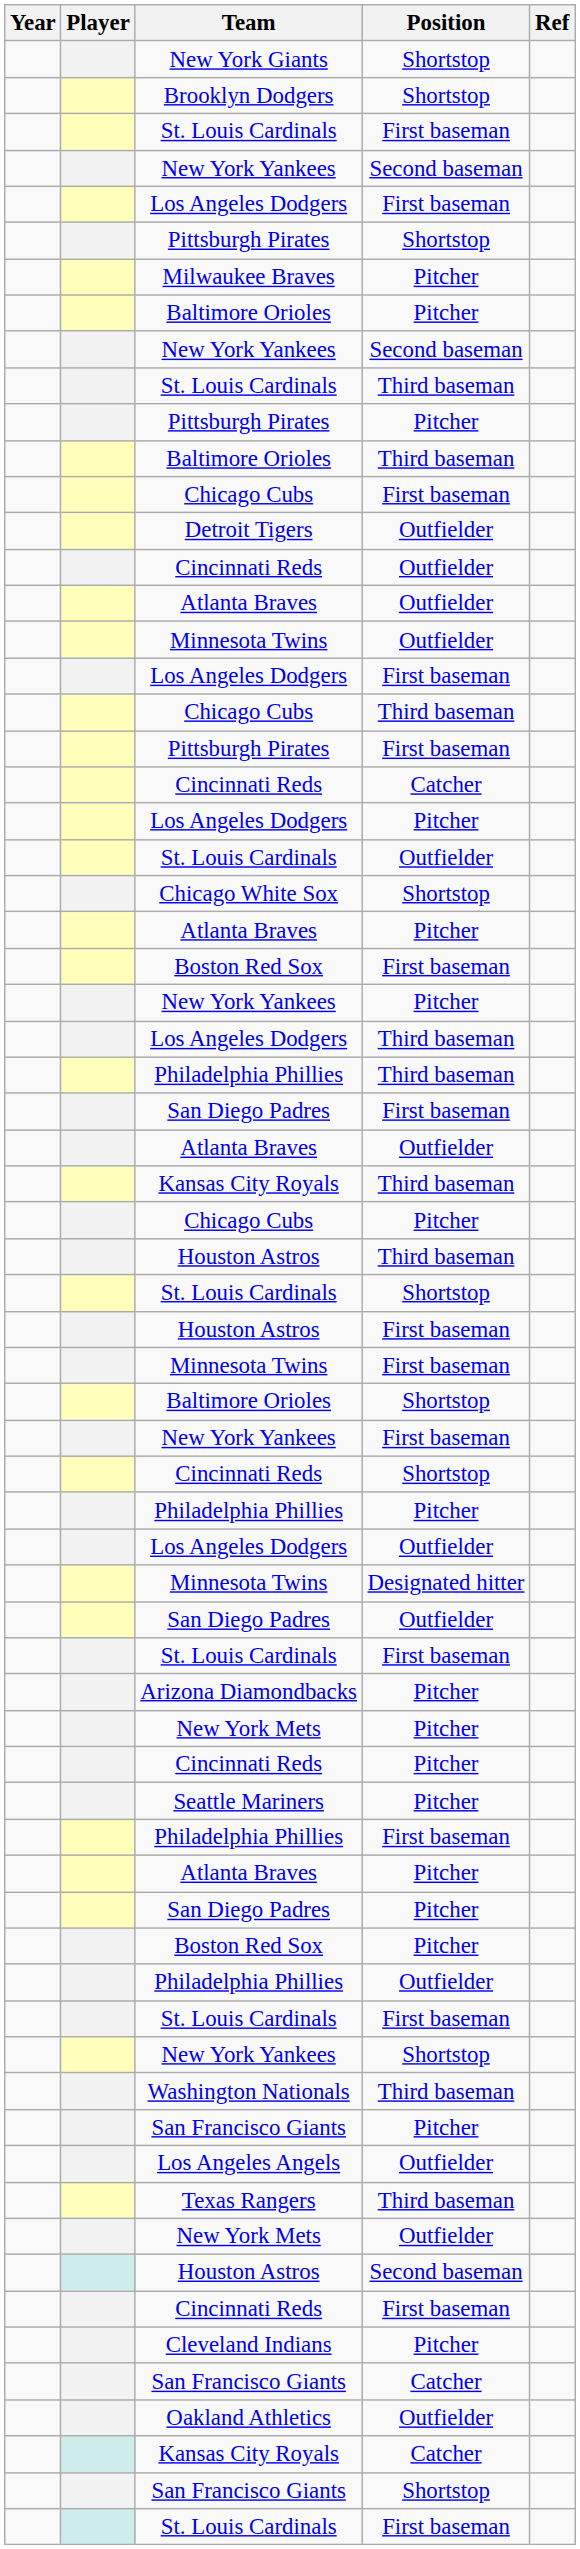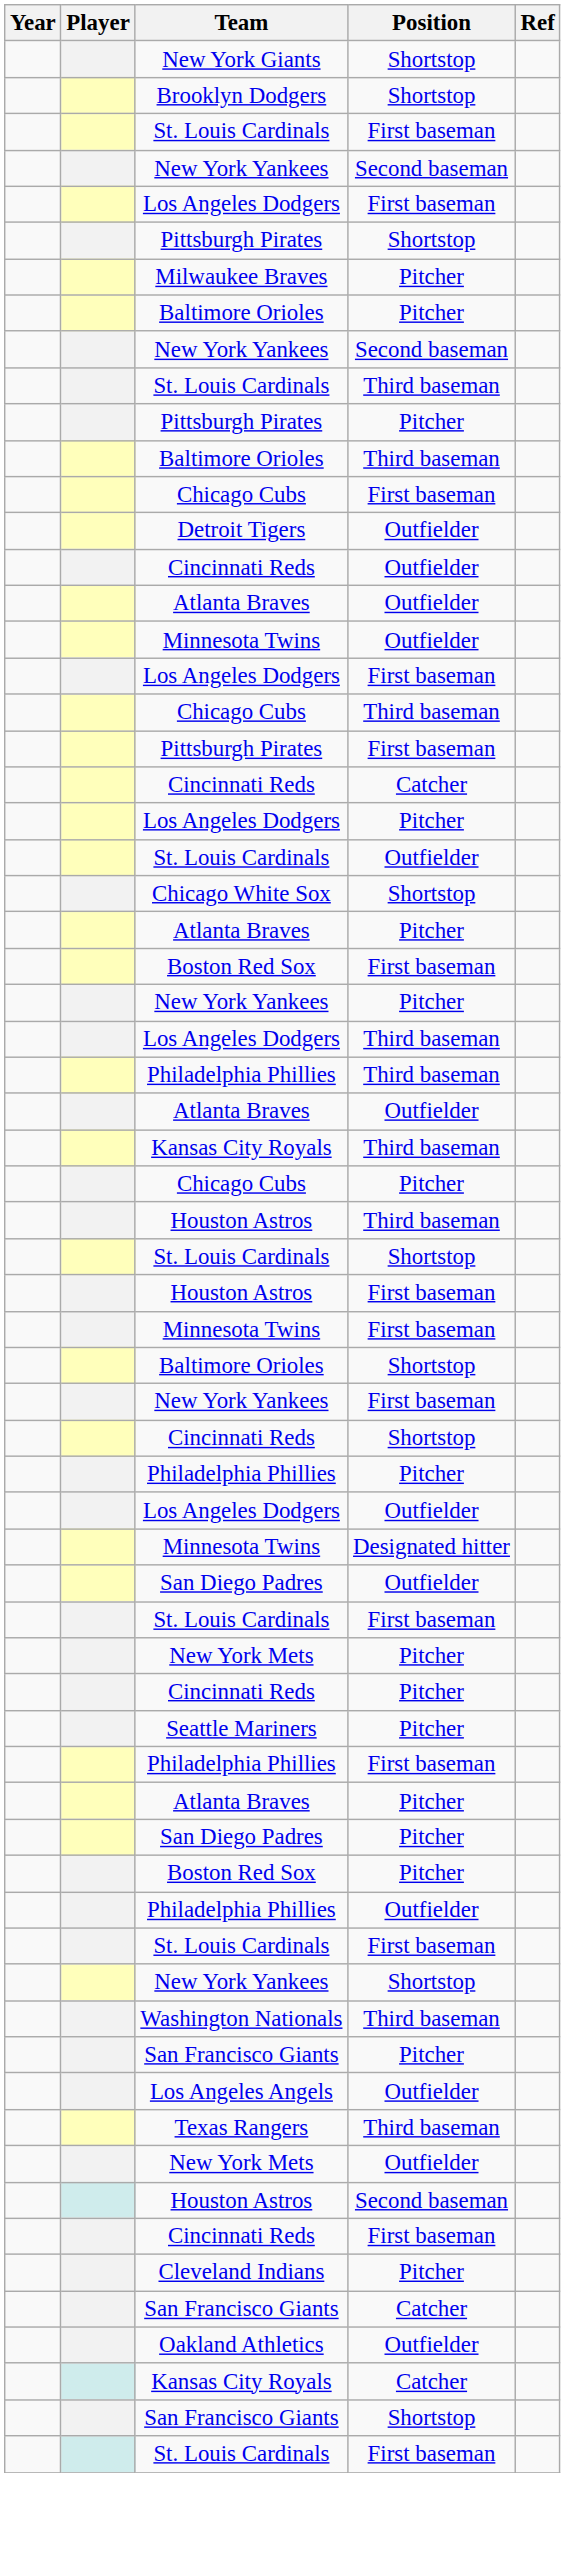- row: (249, 1111)
- row: (249, 1691)
